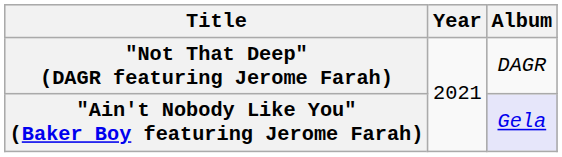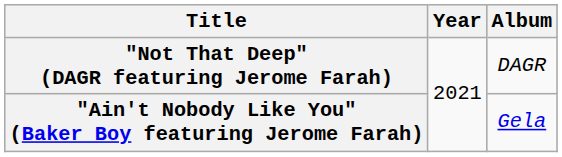(522, 123) lavender background -> (522, 123) no background
